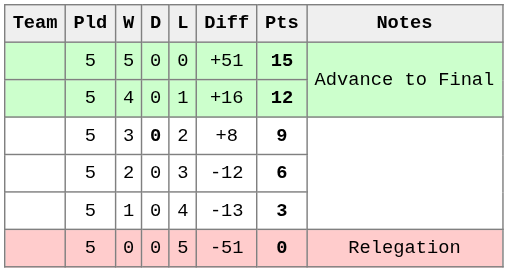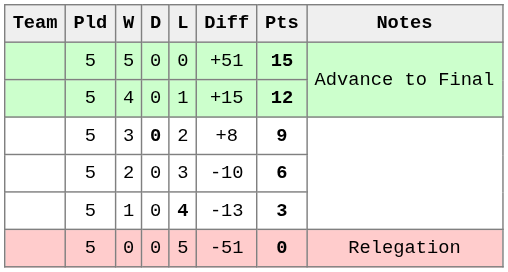(227, 98) +16 -> (227, 98) +15
(227, 173) -12 -> (227, 173) -10
(183, 211) normal -> (183, 211) bold
